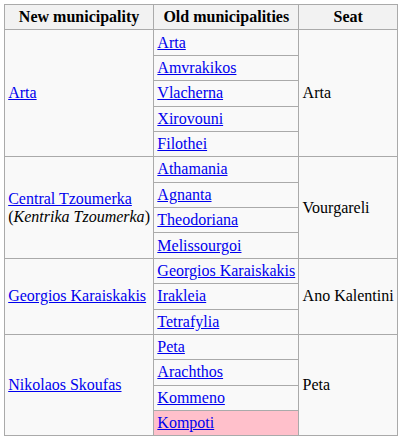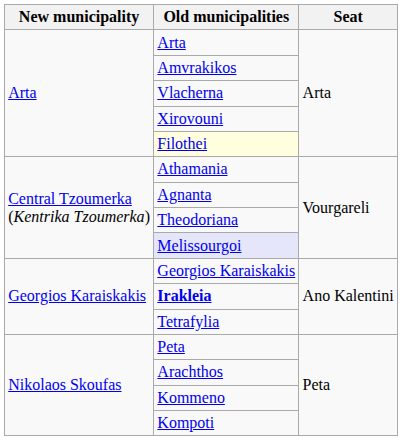(182, 144) no background -> (182, 144) lightyellow background
(199, 245) no background -> (199, 245) lavender background
(182, 296) normal -> (184, 296) bold
(186, 423) pink background -> (186, 423) no background
